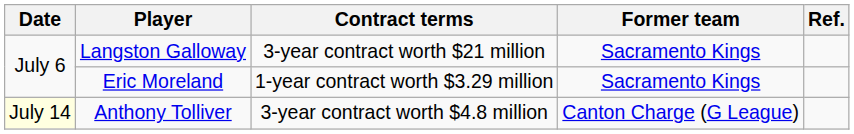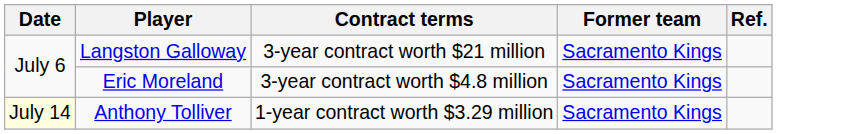(404, 81) 1-year contract worth $3.29 million -> (404, 81) 3-year contract worth $4.8 million
(404, 112) 3-year contract worth $4.8 million -> (404, 112) 1-year contract worth $3.29 million
(681, 112) Canton Charge (G League) -> (642, 112) Sacramento Kings
